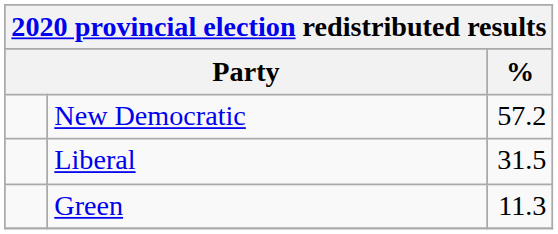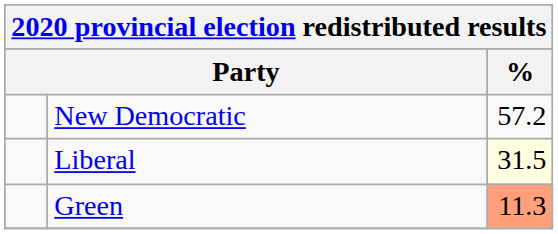(522, 160) no background -> (522, 160) lightyellow background
(522, 205) no background -> (522, 205) lightsalmon background
